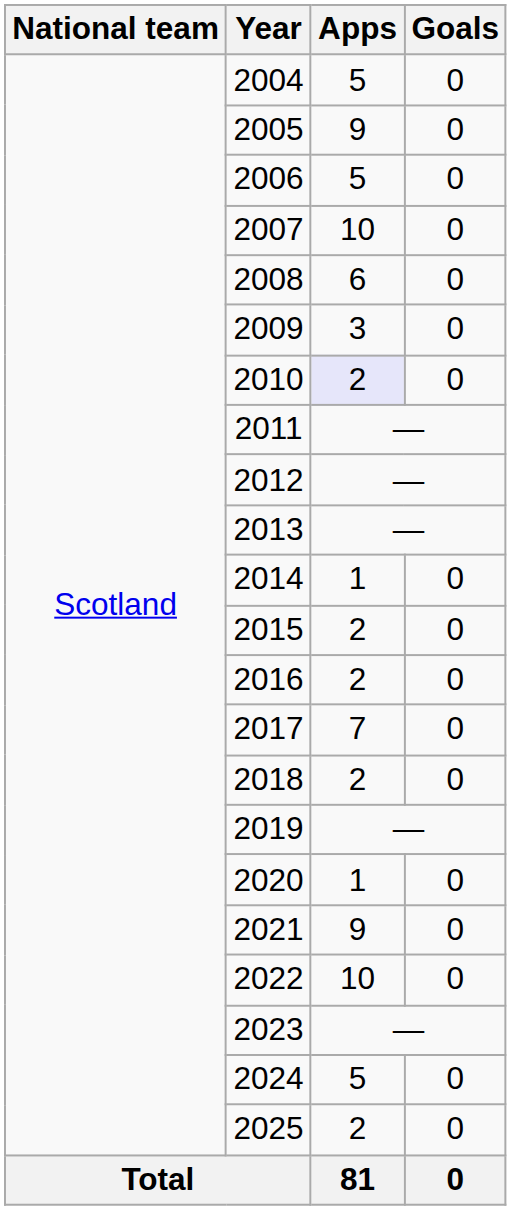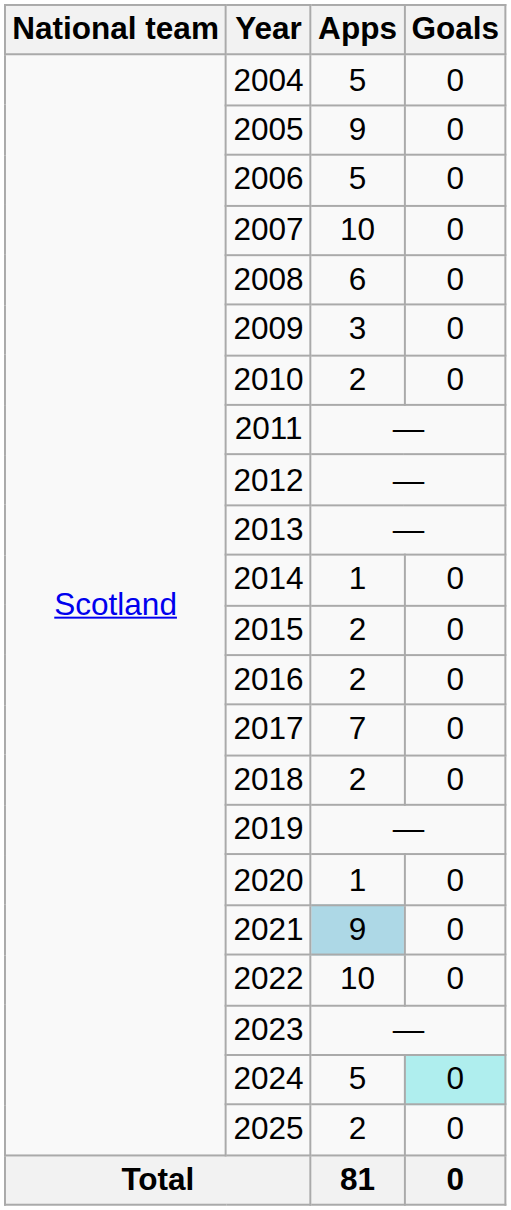(358, 379) lavender background -> (358, 379) no background
(358, 929) no background -> (358, 929) lightblue background
(455, 1079) no background -> (455, 1079) paleturquoise background
